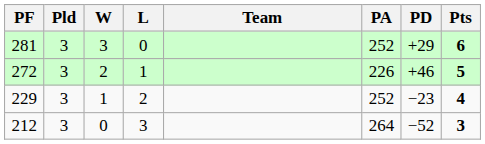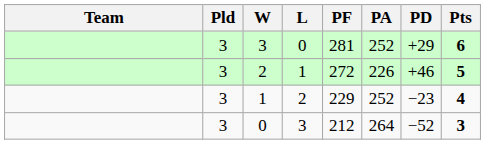columns swapped: (262, 17) <-> (24, 17)
